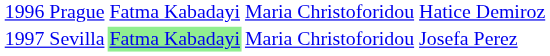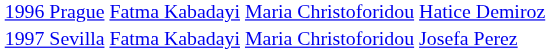(175, 39) lightgreen background -> (175, 39) no background
